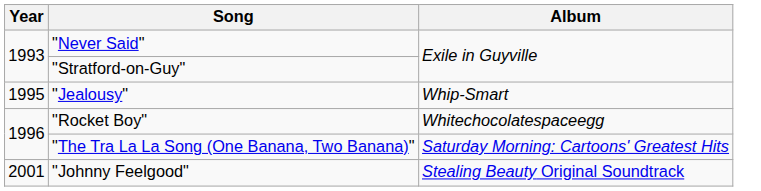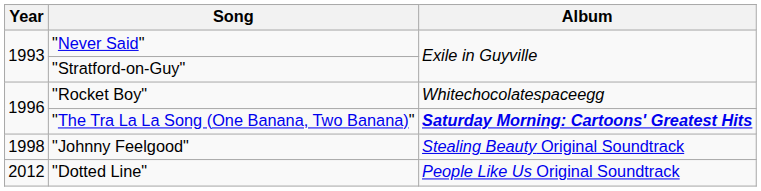- row: (90, 95)
(576, 146) normal -> (587, 120) bold
(26, 172) 2001 -> (26, 146) 1998
+ row: (100, 172)
